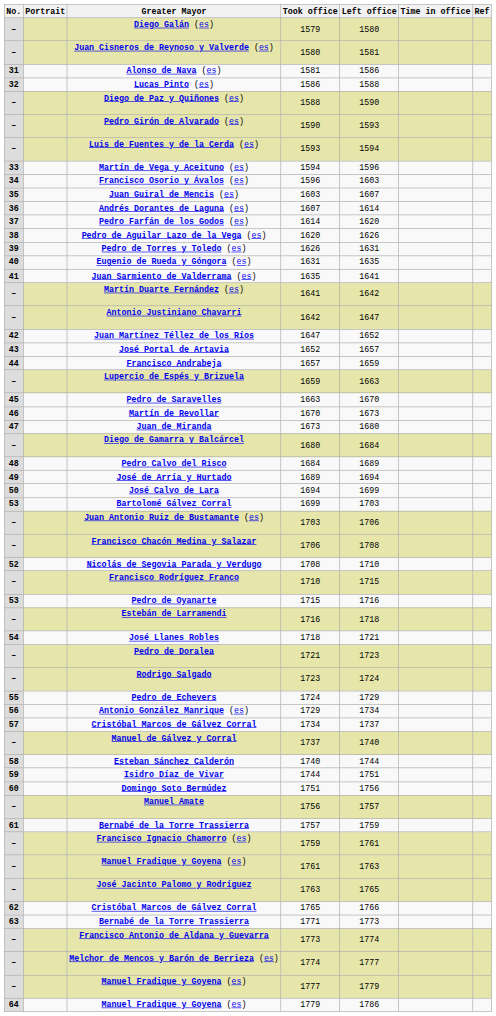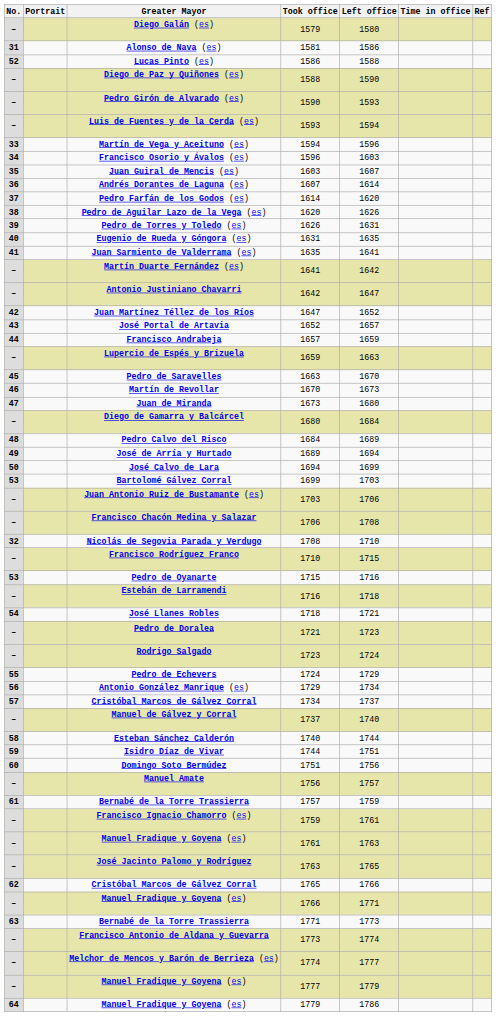- row: (174, 48)
(14, 85) 32 -> (14, 61) 52
(14, 564) 52 -> (14, 541) 32
+ row: (174, 899)
